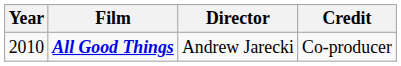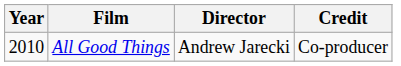(113, 46) bold -> (111, 46) normal
